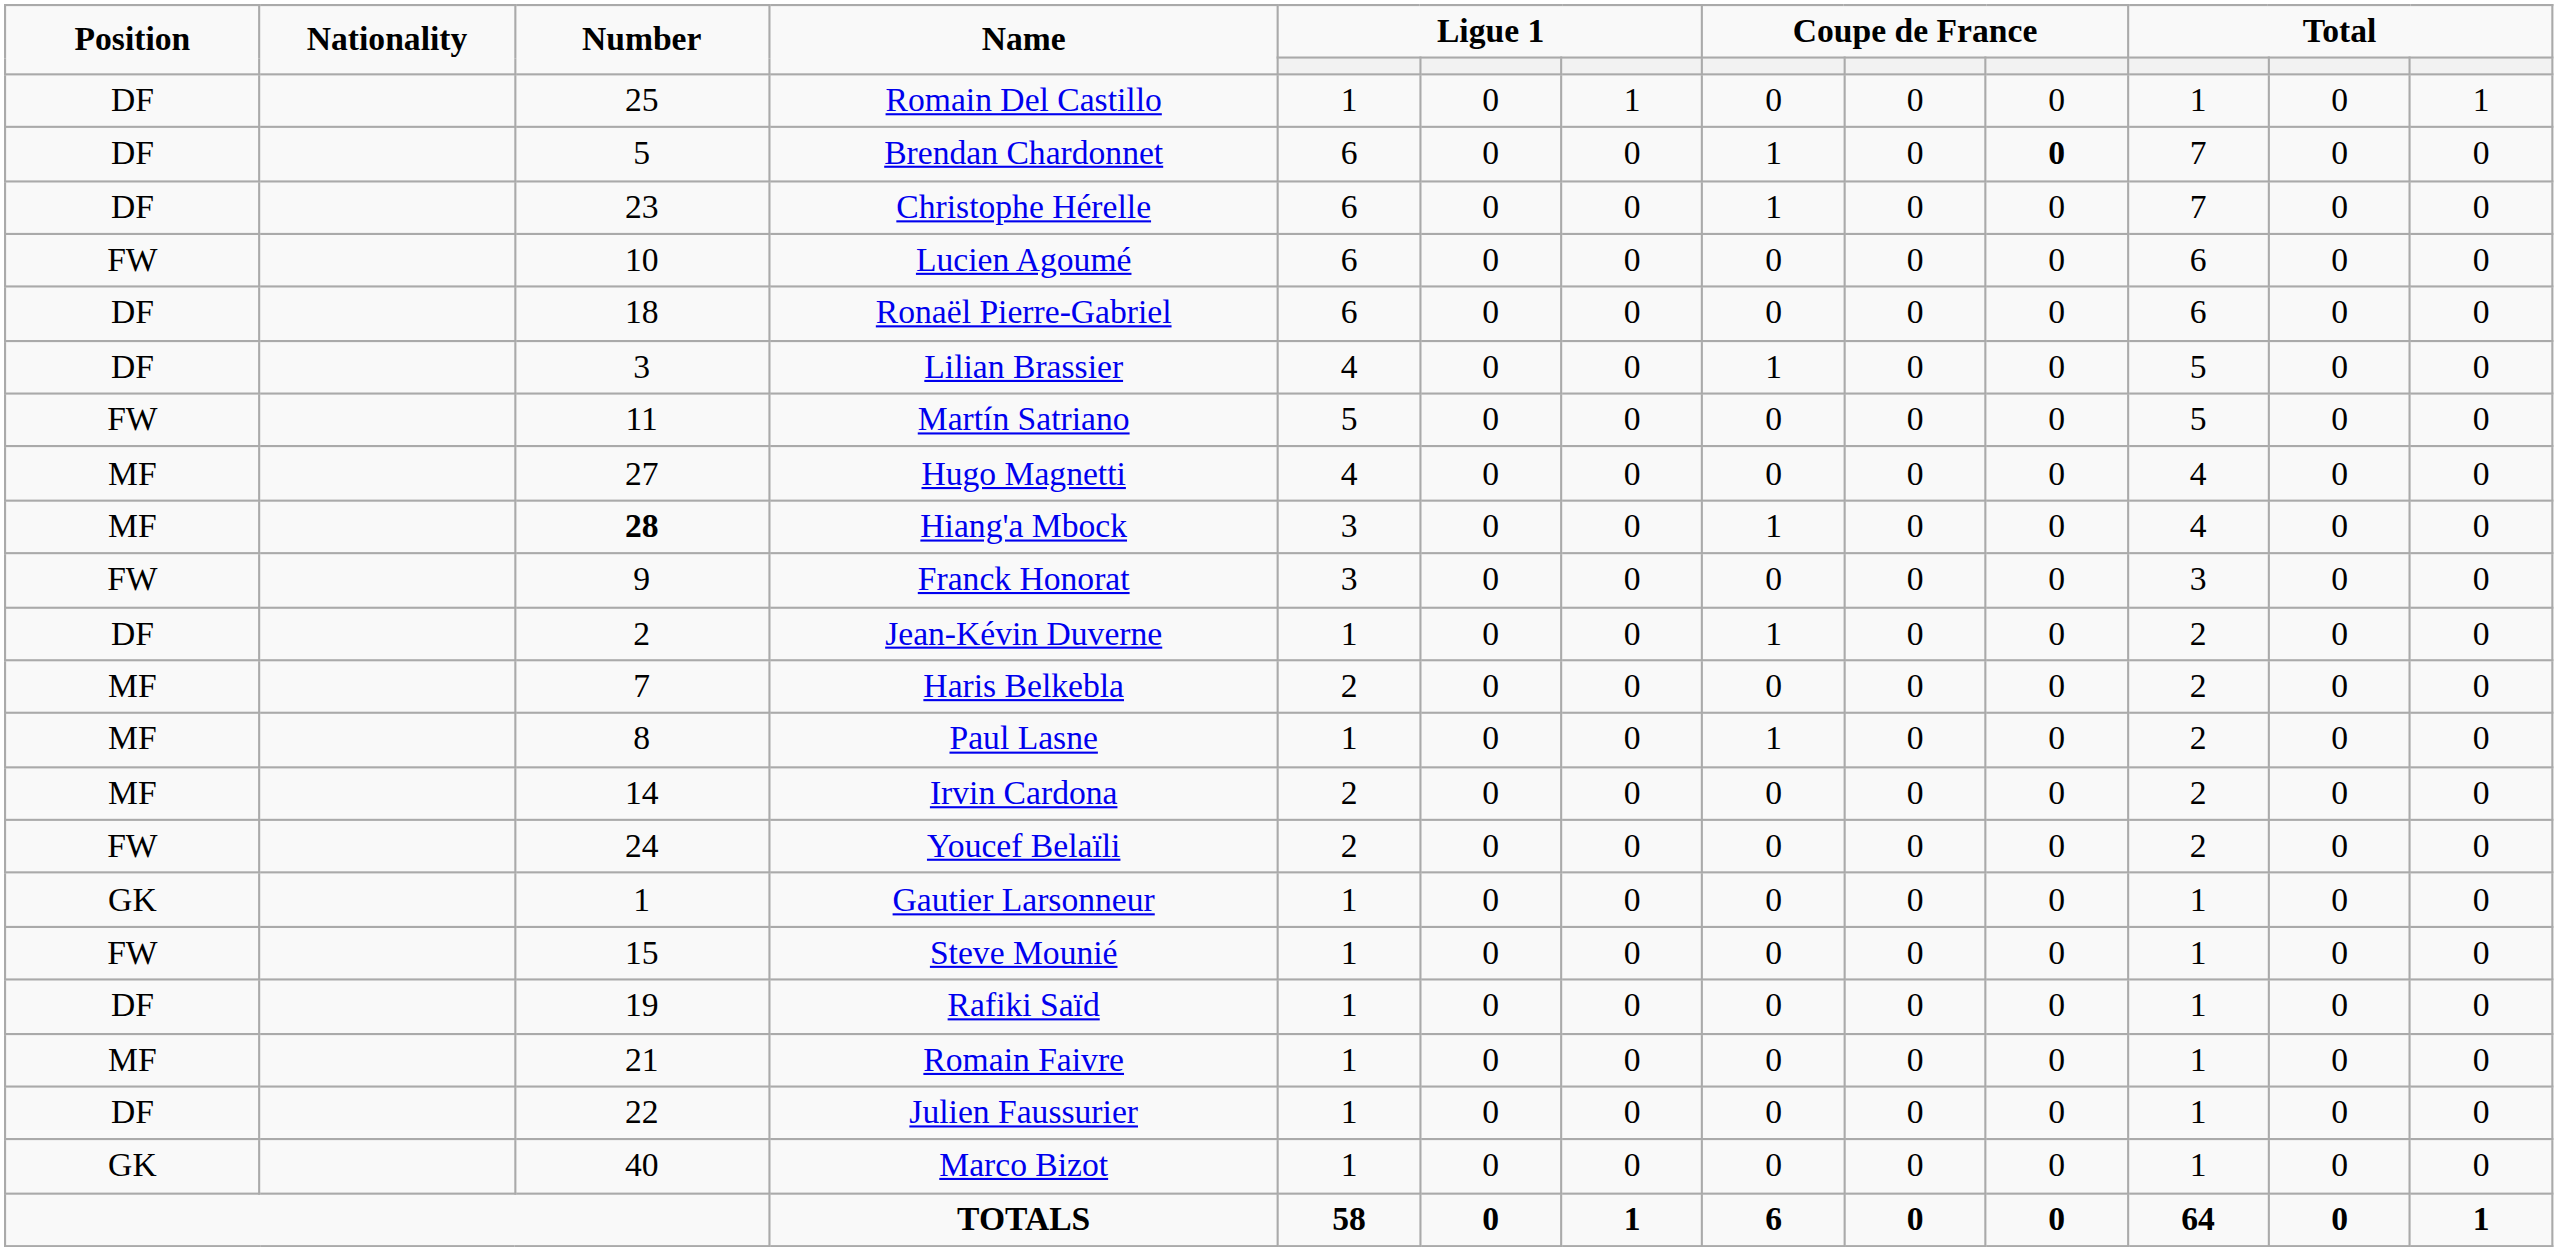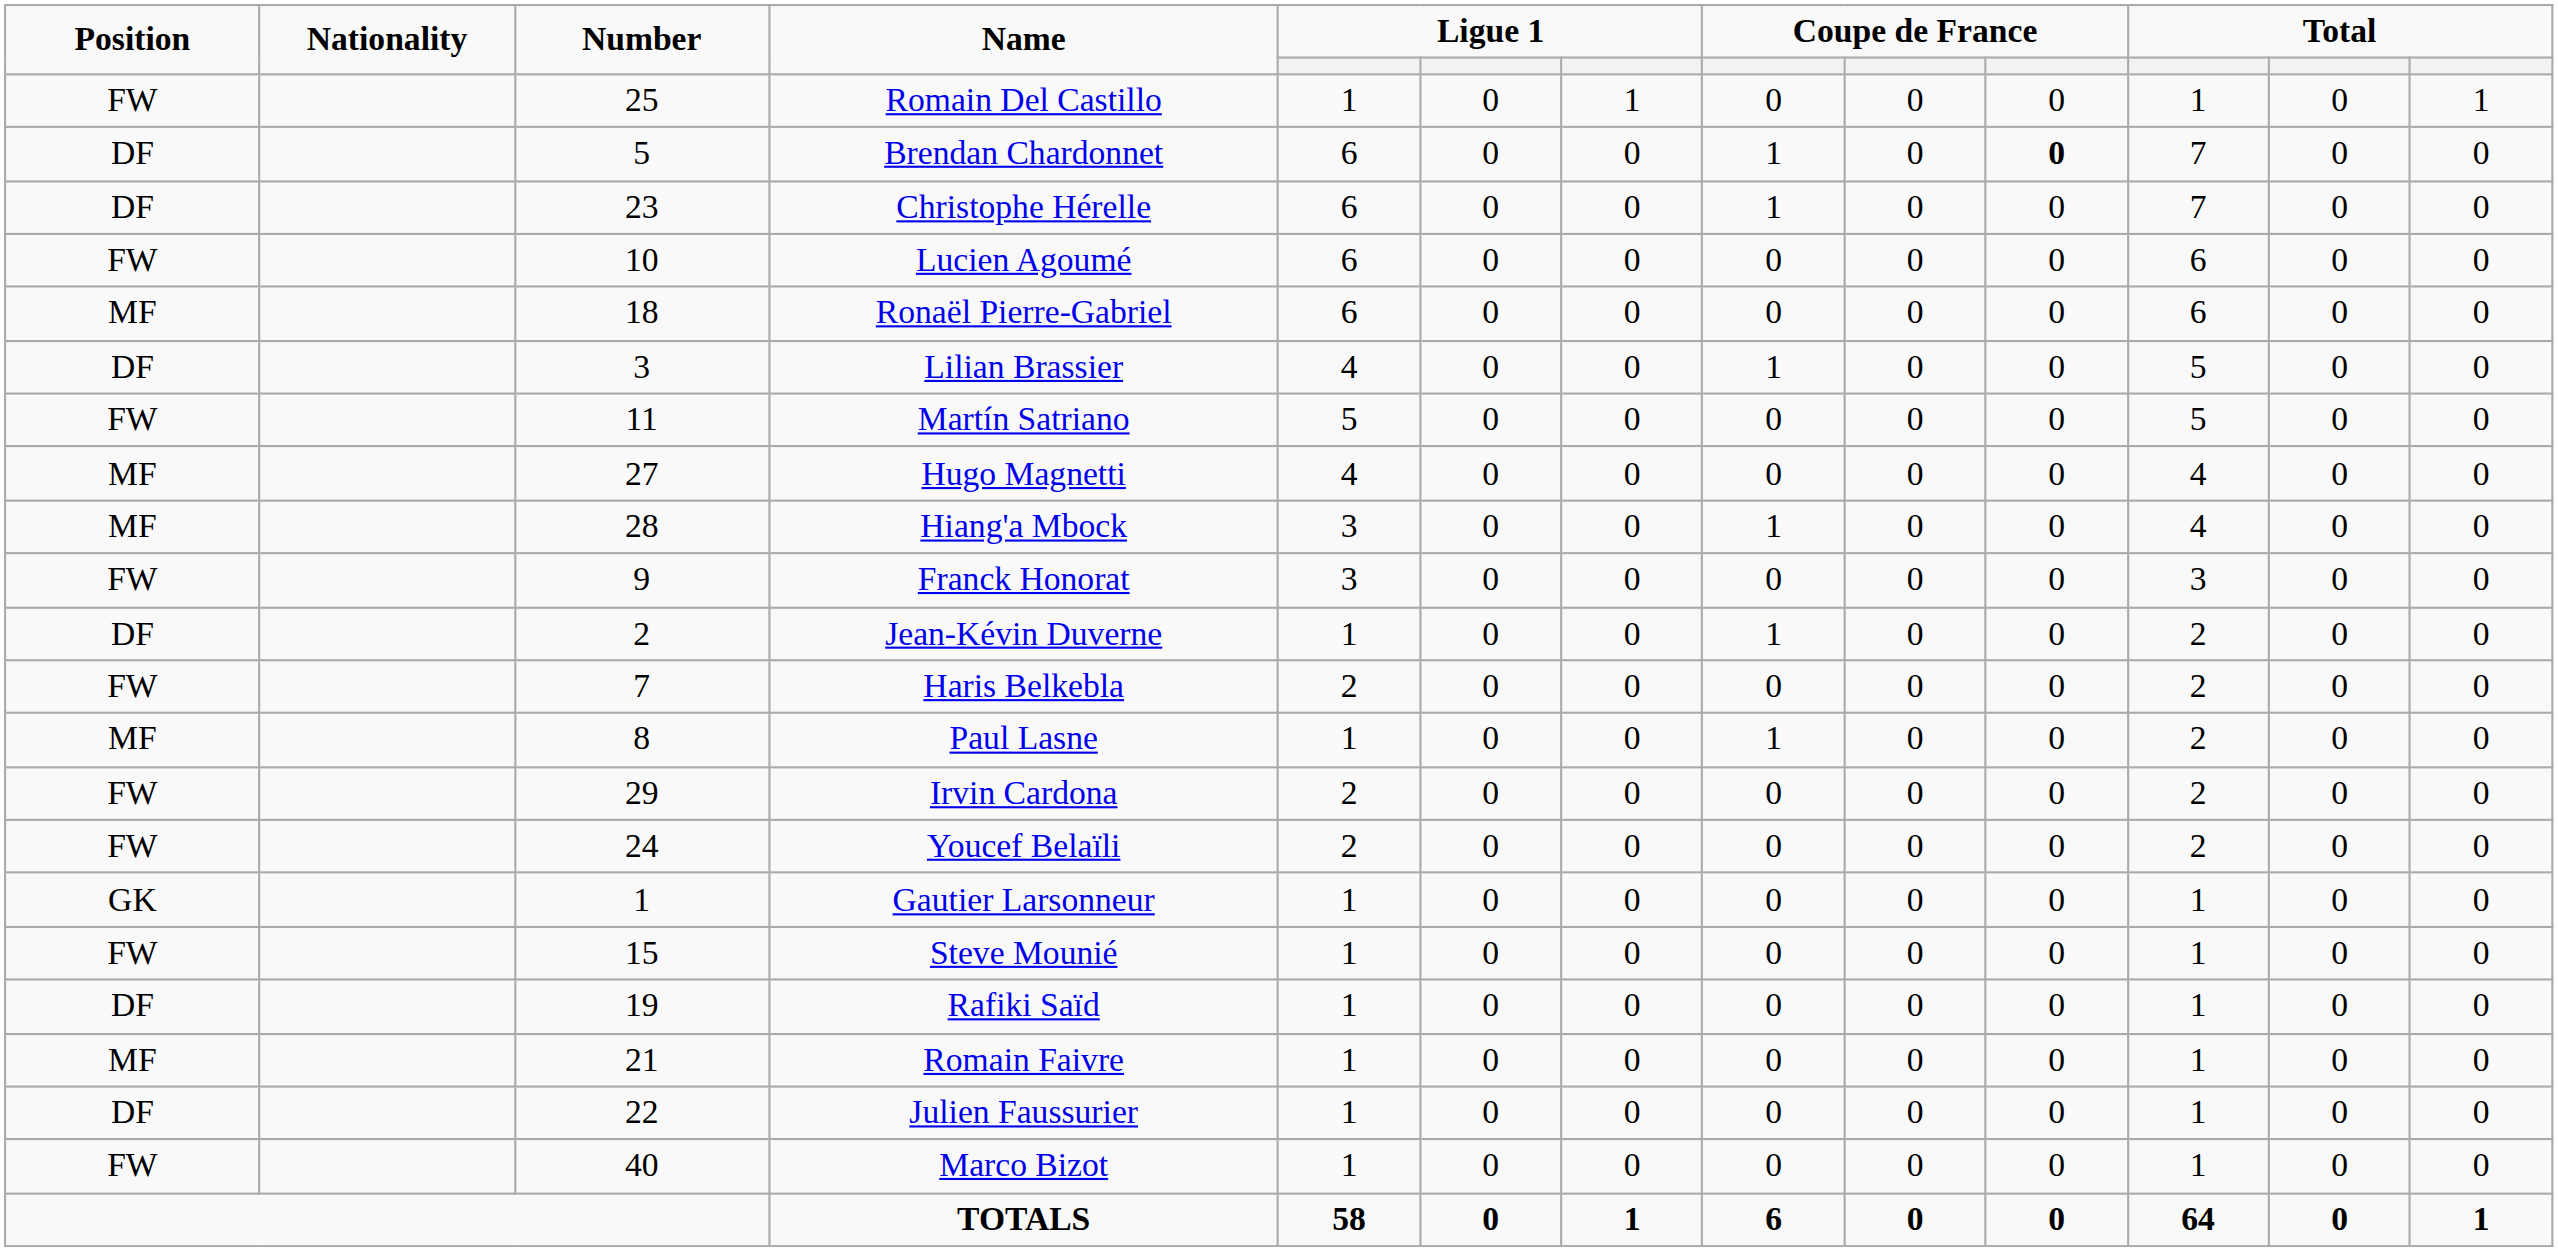(132, 99) DF -> (132, 99) FW
(132, 313) DF -> (132, 313) MF
(642, 526) bold -> (642, 526) normal
(132, 686) MF -> (132, 686) FW
(132, 792) MF -> (132, 792) FW
(642, 792) 14 -> (642, 792) 29
(132, 1165) GK -> (132, 1165) FW
